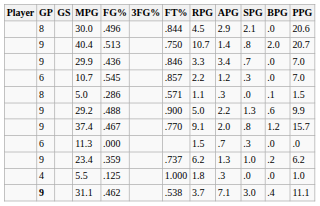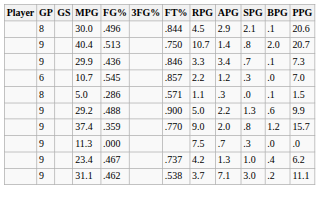(271, 29) .0 -> (271, 29) .1
(271, 62) .0 -> (271, 62) .1
(299, 62) 7.0 -> (299, 62) 7.3
(112, 127) .467 -> (112, 127) .359
(198, 127) 9.1 -> (198, 127) 9.0
(41, 144) 6 -> (41, 144) 9
(198, 144) 1.5 -> (198, 144) 7.5
(112, 160) .359 -> (112, 160) .467
(198, 160) 6.2 -> (198, 160) 4.2
(271, 160) .2 -> (271, 160) .4
- row: (81, 176)
(41, 193) bold -> (41, 176) normal
(271, 193) .4 -> (271, 176) .2
